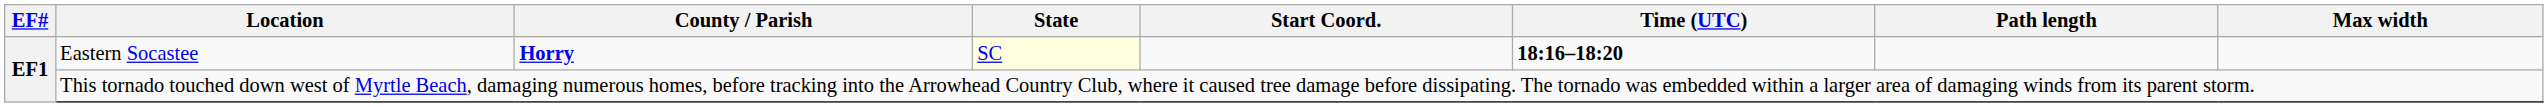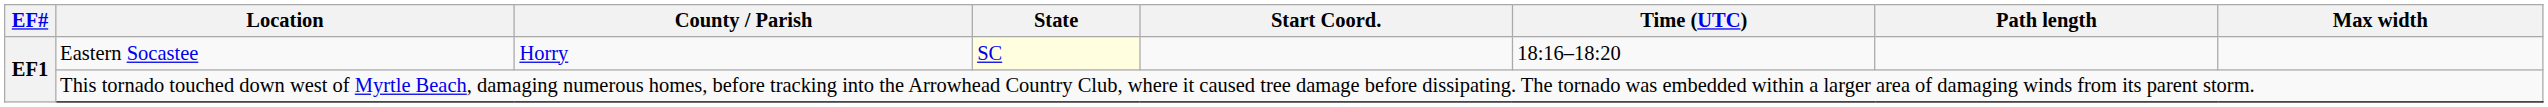(547, 53) bold -> (544, 53) normal
(1570, 53) bold -> (1569, 53) normal
